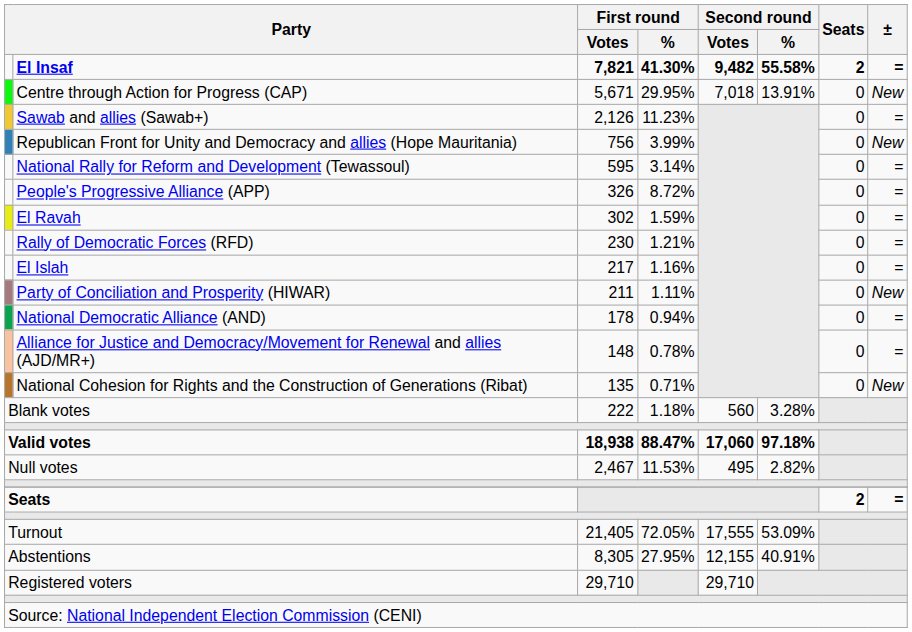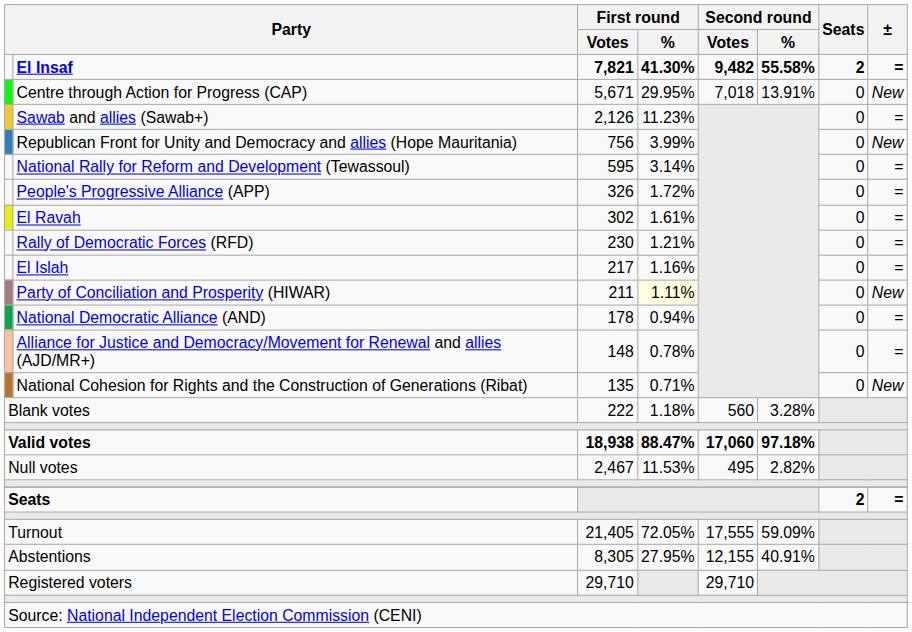(672, 192) 8.72% -> (672, 192) 1.72%
(672, 217) 1.59% -> (672, 217) 1.61%
(673, 292) no background -> (673, 292) lightyellow background
(788, 532) 53.09% -> (788, 532) 59.09%
